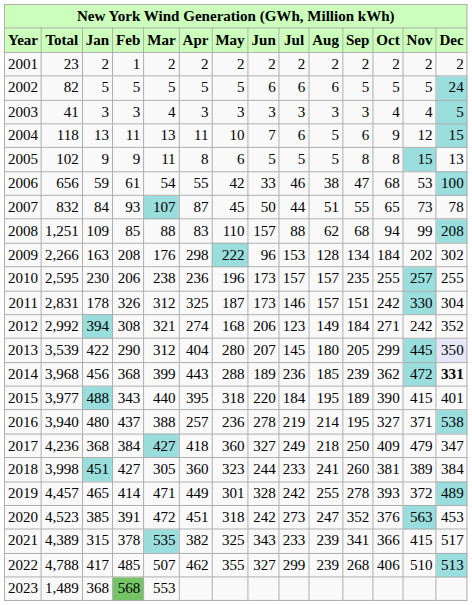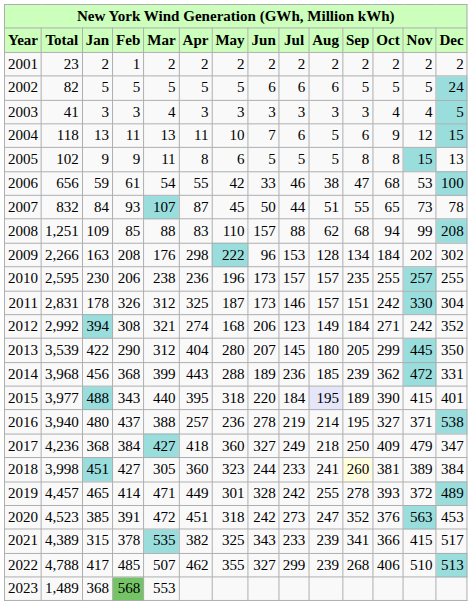(452, 350) lavender background -> (452, 350) no background
(452, 374) bold -> (452, 374) normal
(328, 398) no background -> (328, 398) lavender background
(358, 469) no background -> (358, 469) lightyellow background
